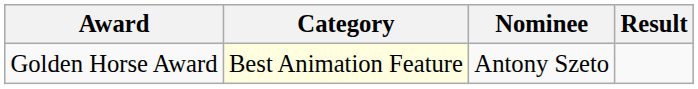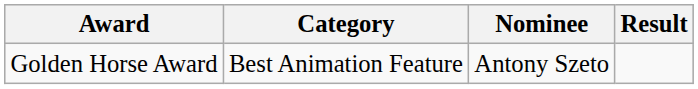(346, 63) lightyellow background -> (346, 63) no background
